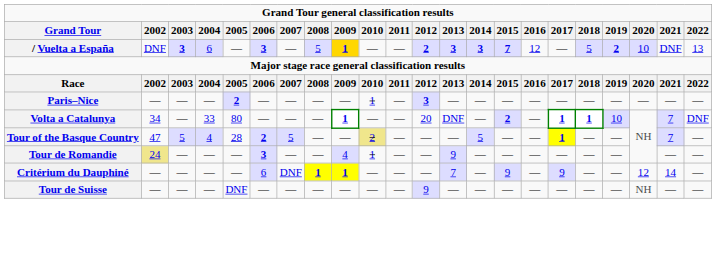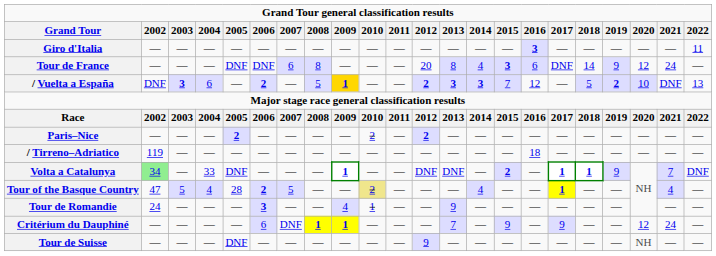+ row: (73, 48)
+ row: (73, 65)
(264, 48) 3 -> (264, 83) 2
(508, 48) bold -> (508, 83) normal
(372, 100) 1 -> (372, 135) 2
(426, 100) 3 -> (426, 135) 2
+ row: (73, 153)
(155, 118) no background -> (155, 171) lightgreen background
(236, 118) 80 -> (236, 171) DNF
(426, 118) 20 -> (426, 171) DNF
(616, 118) 10 -> (616, 171) 9
(480, 137) 5 -> (480, 189) 4
(671, 137) 7 -> (671, 189) 4
(155, 154) khaki background -> (155, 207) no background
(671, 172) 14 -> (671, 224) 24
